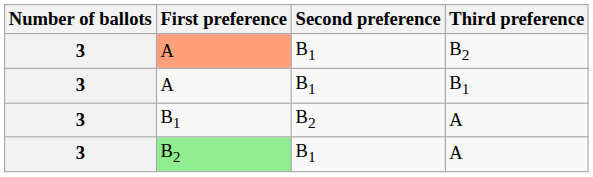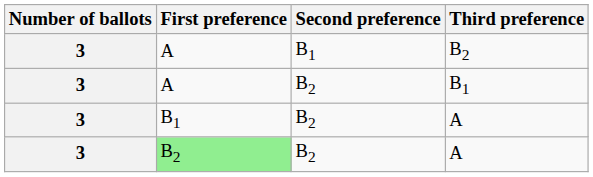(167, 51) lightsalmon background -> (167, 51) no background
(306, 85) B1 -> (306, 85) B2
(306, 153) B1 -> (306, 153) B2
